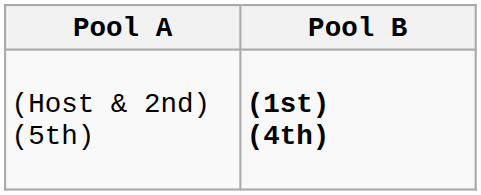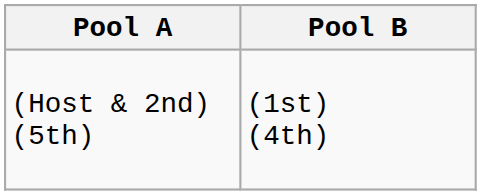(288, 120) bold -> (288, 120) normal
